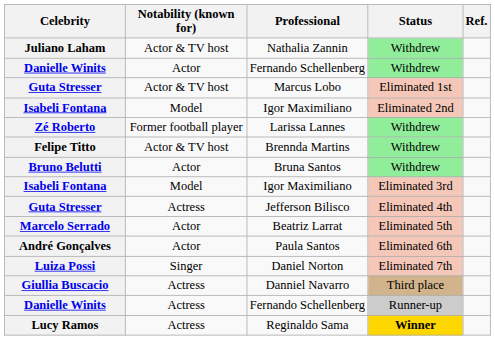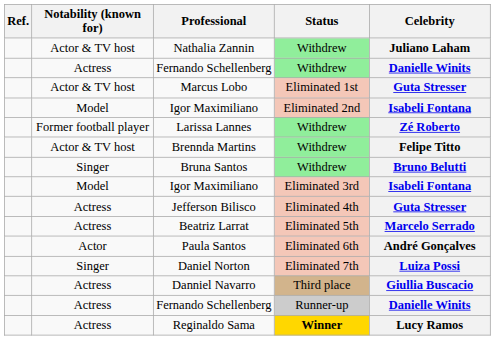columns swapped: (65, 21) <-> (477, 21)
(186, 68) Actor -> (93, 68) Actress
(186, 166) Actor -> (93, 166) Singer
(186, 226) Actor -> (93, 226) Actress
